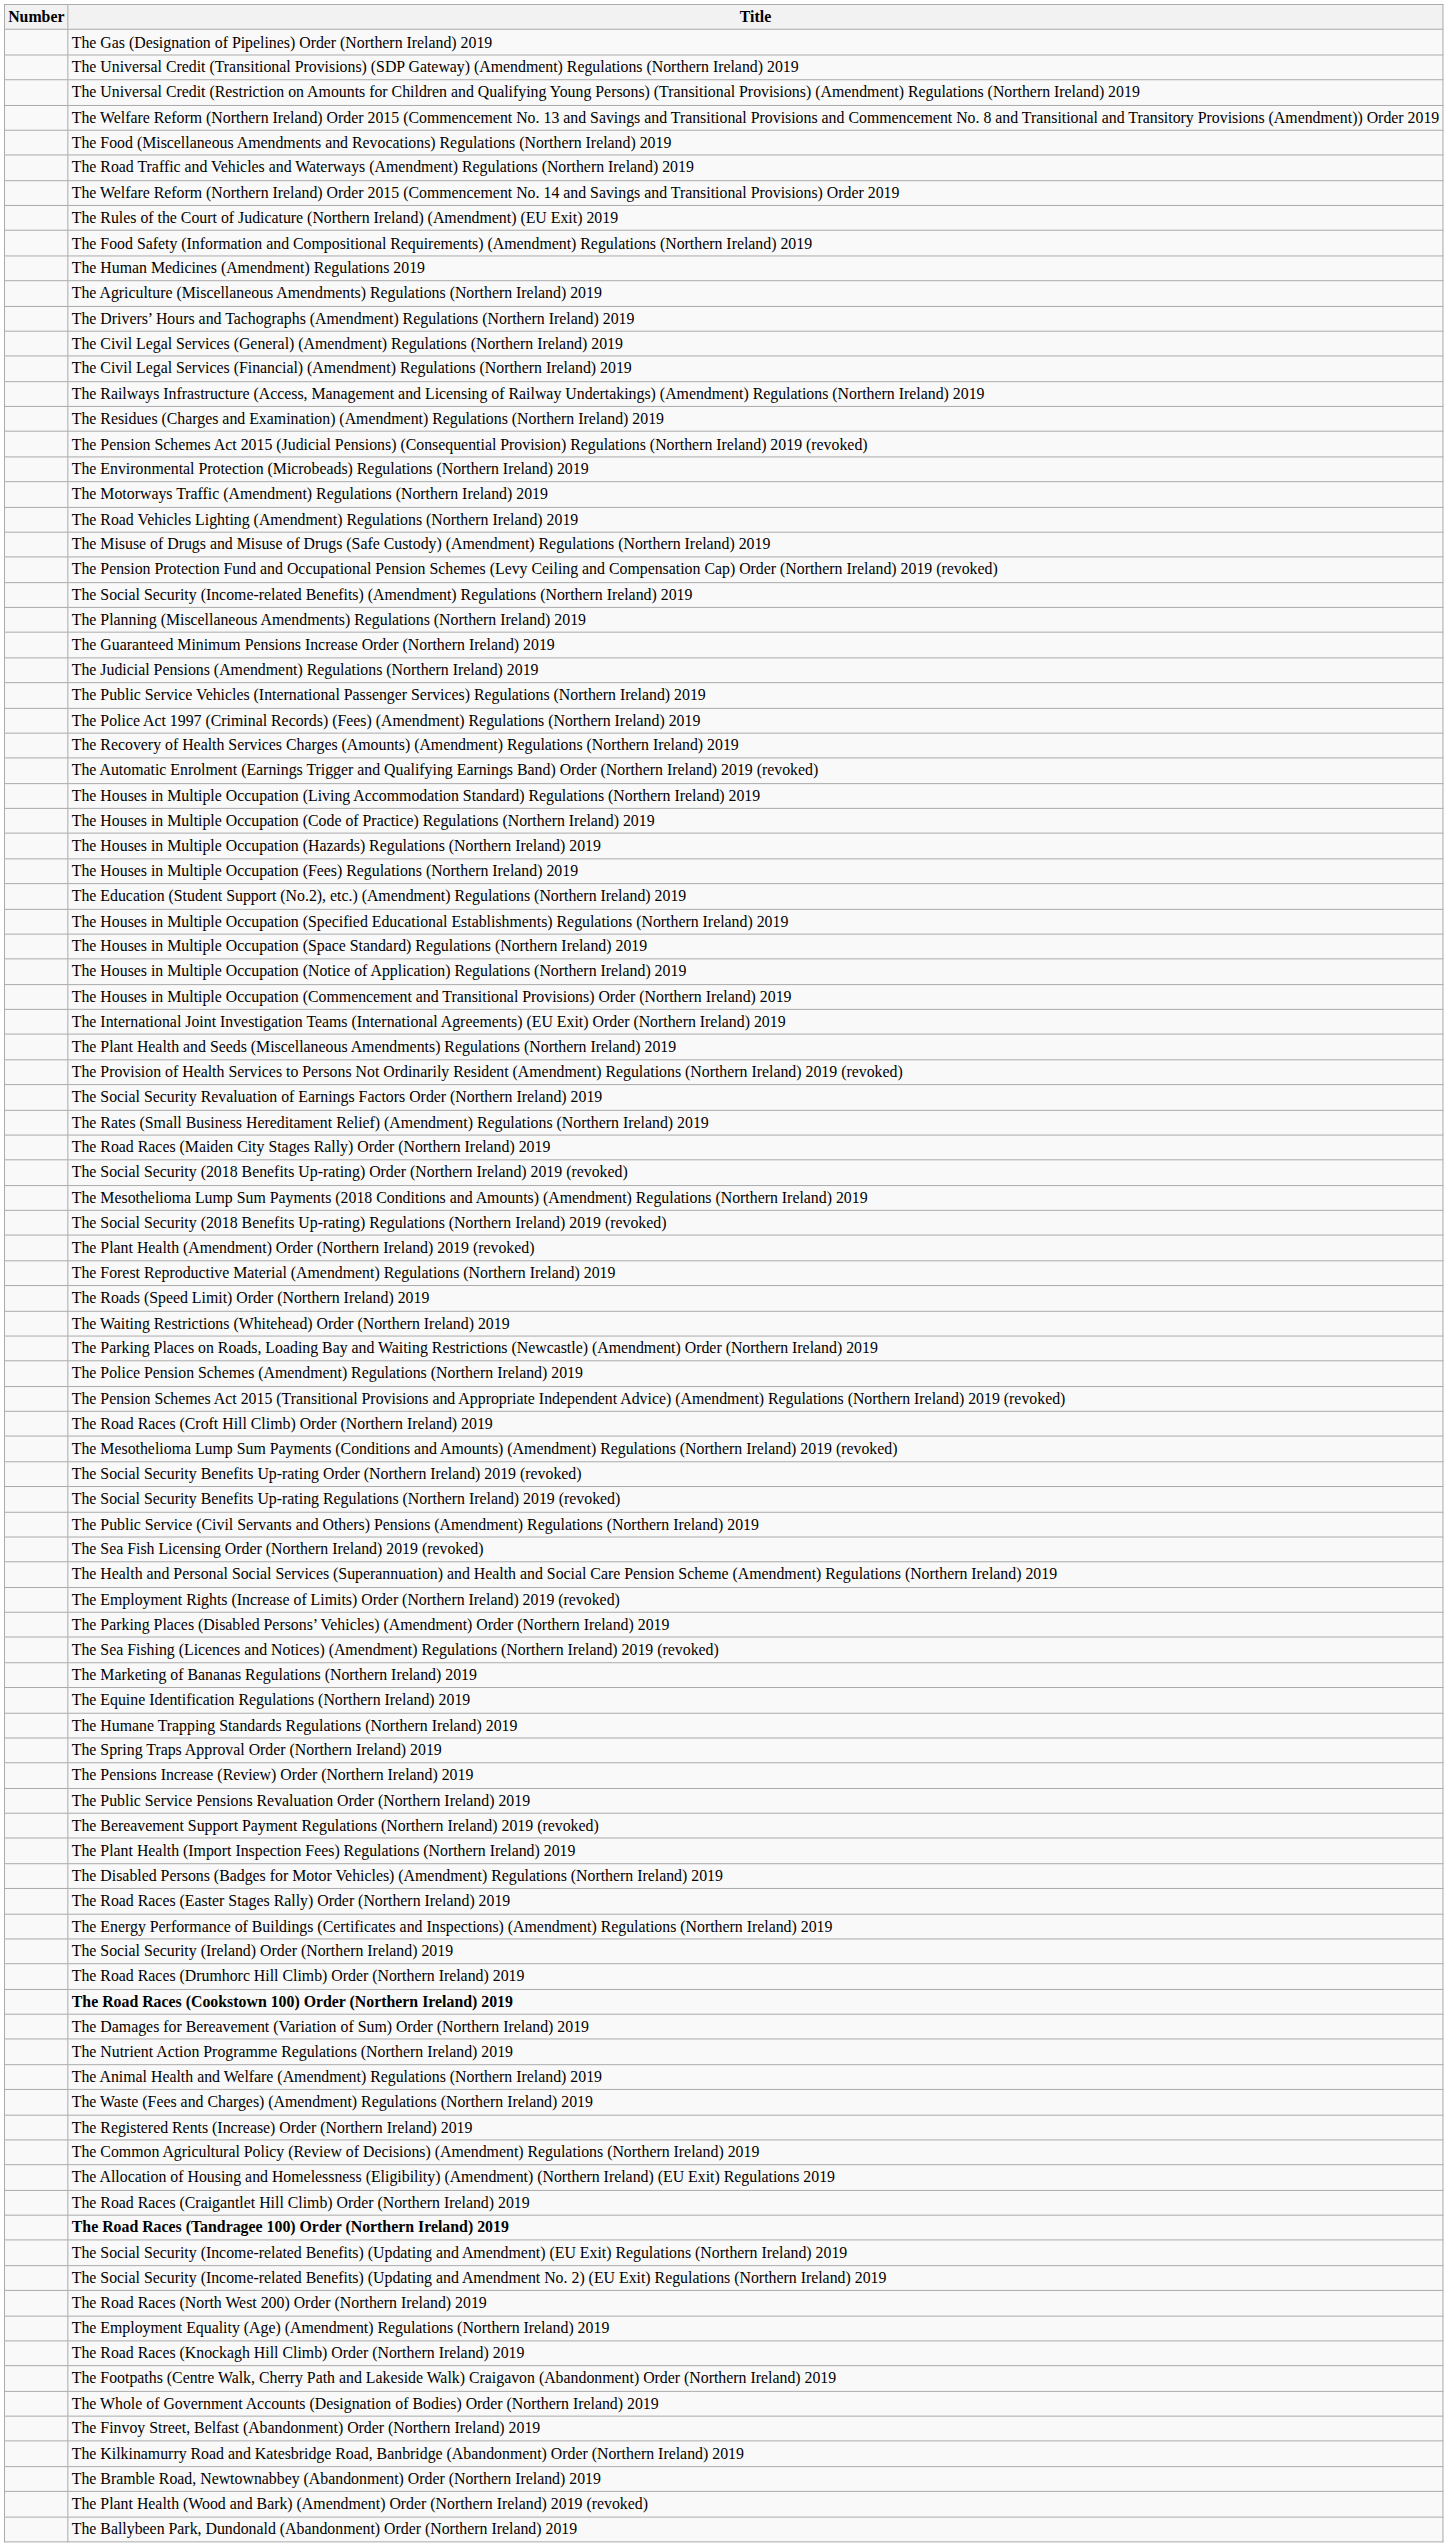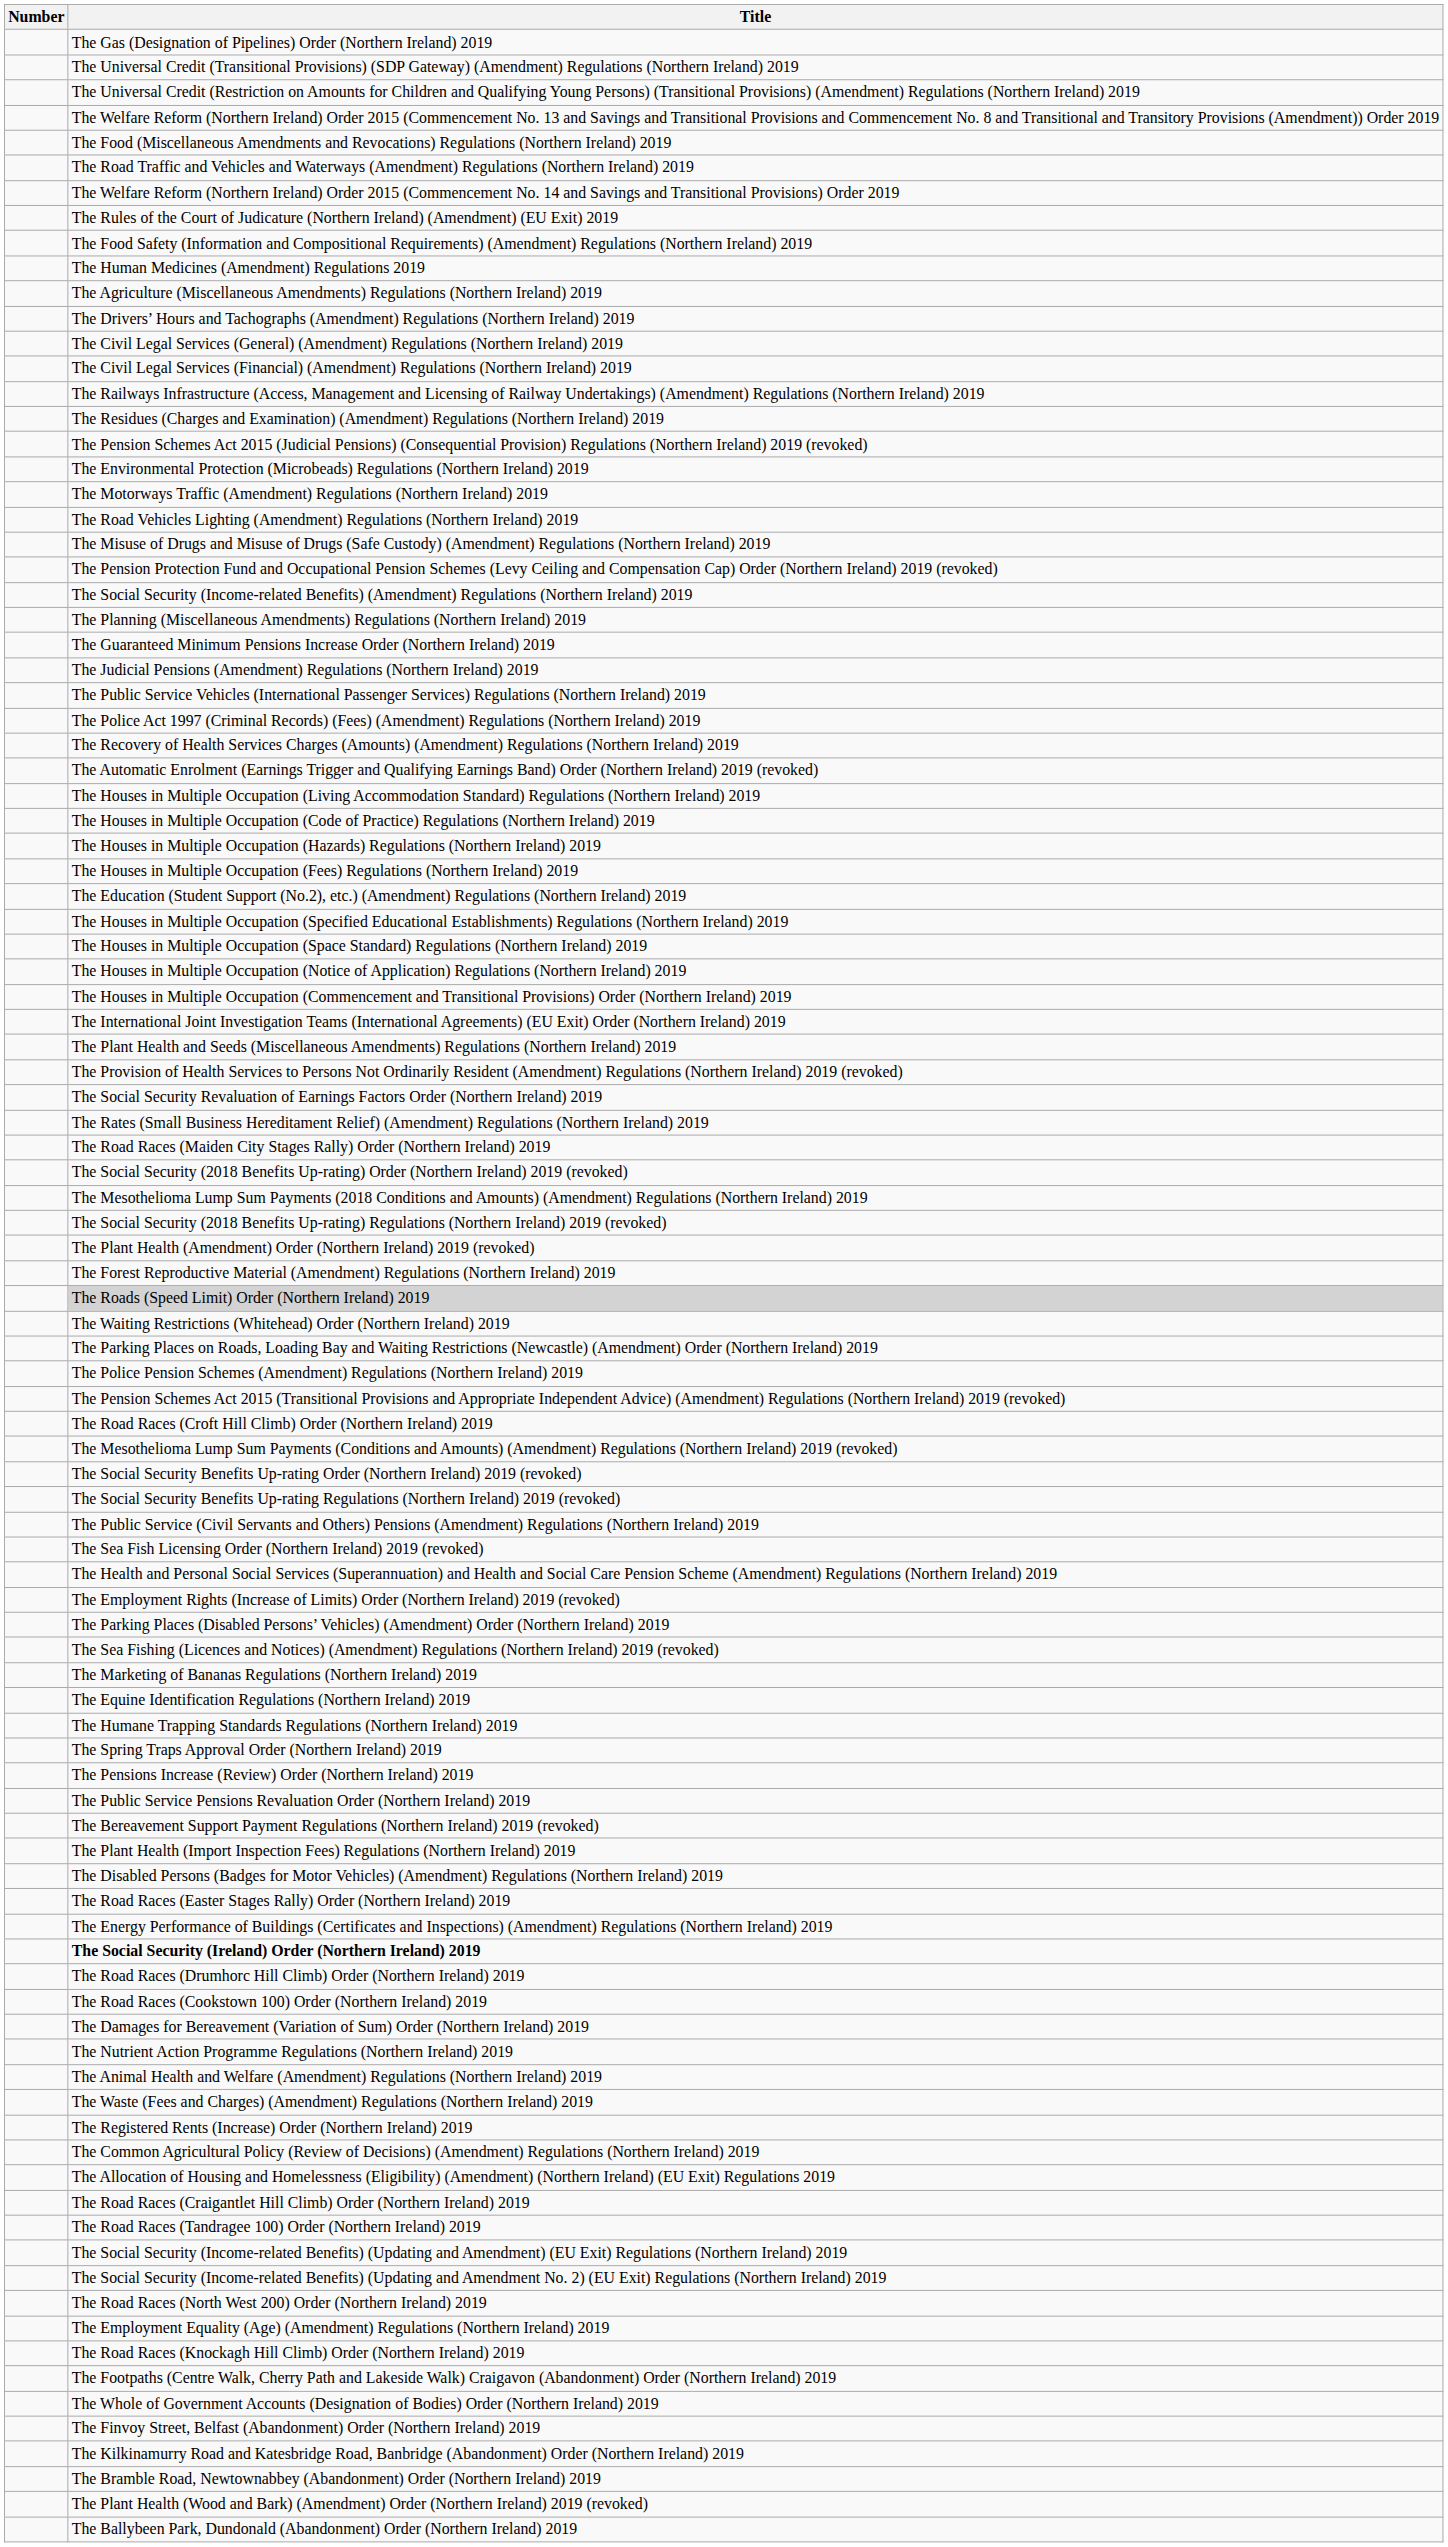(251, 1298) no background -> (251, 1298) lightgrey background
(262, 1951) normal -> (276, 1951) bold
(292, 2001) bold -> (279, 2001) normal
(290, 2227) bold -> (276, 2227) normal
